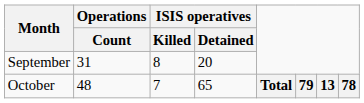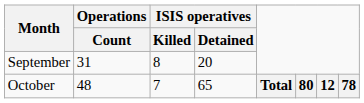(306, 85) 79 -> (306, 85) 80
(327, 85) 13 -> (327, 85) 12
